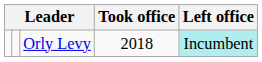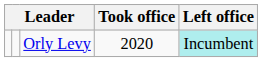(137, 43) 2018 -> (137, 43) 2020
